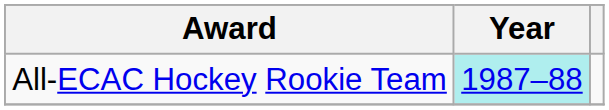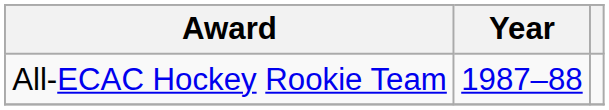(522, 78) paleturquoise background -> (522, 78) no background
